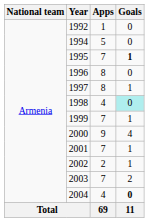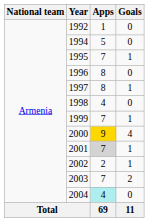(130, 57) bold -> (130, 57) normal
(130, 103) paleturquoise background -> (130, 103) no background
(103, 133) no background -> (103, 133) gold background
(103, 149) no background -> (103, 149) lightgrey background
(103, 194) no background -> (103, 194) paleturquoise background
(130, 194) bold -> (130, 194) normal
